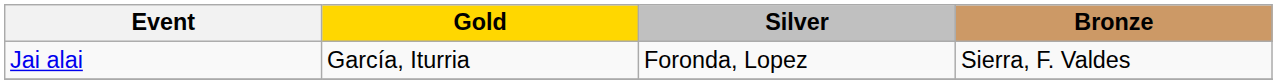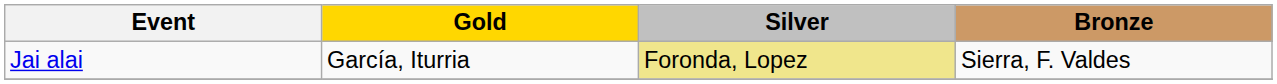(726, 60) no background -> (726, 60) khaki background
